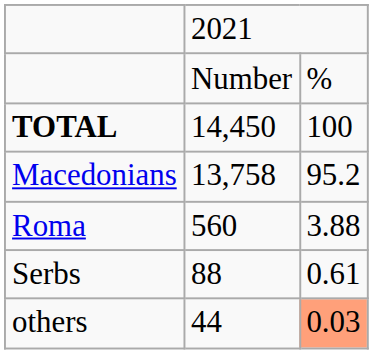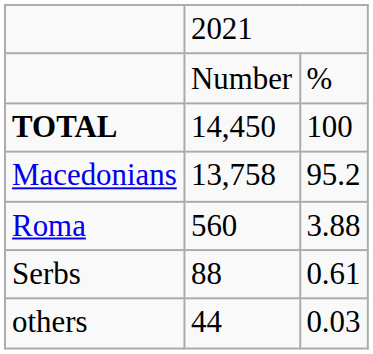(333, 322) lightsalmon background -> (333, 322) no background
